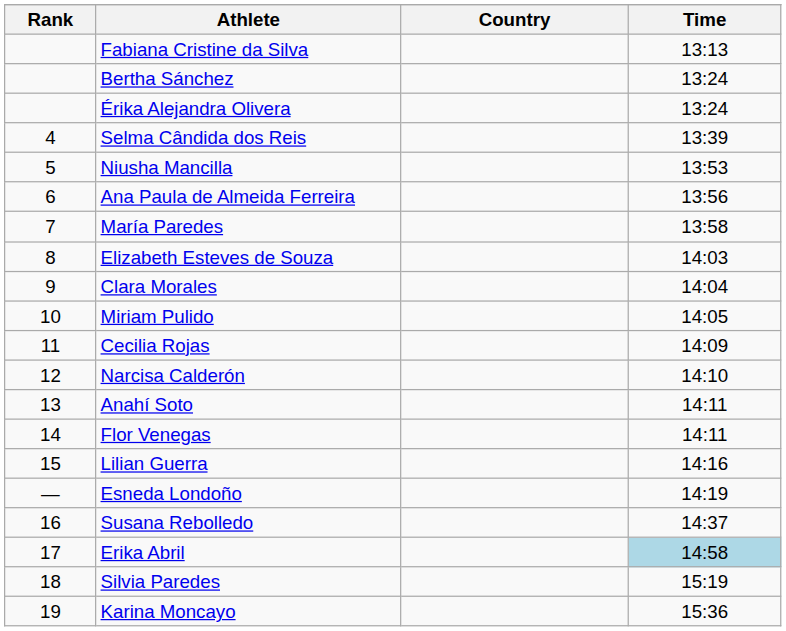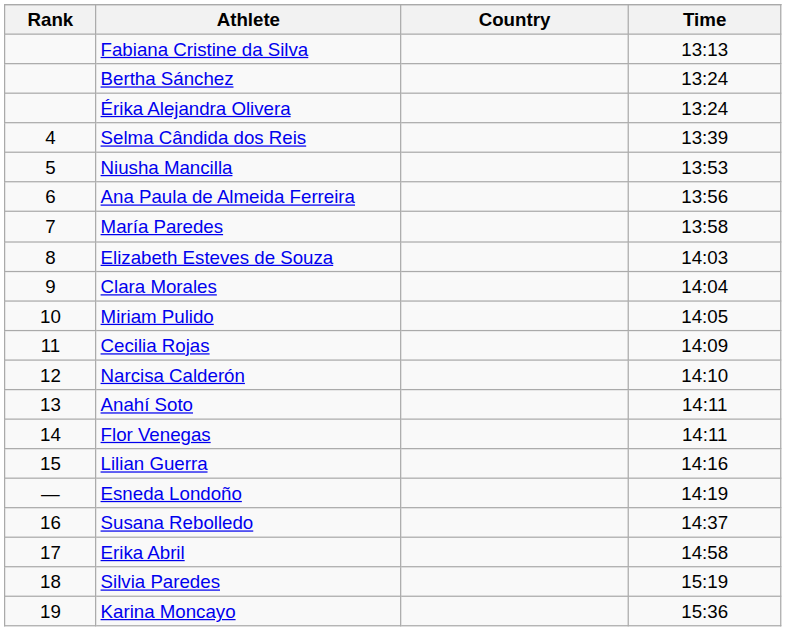(705, 552) lightblue background -> (705, 552) no background
